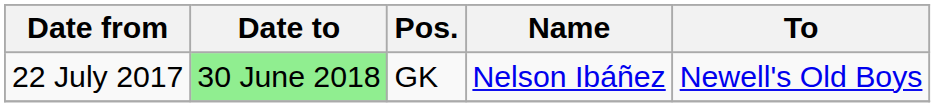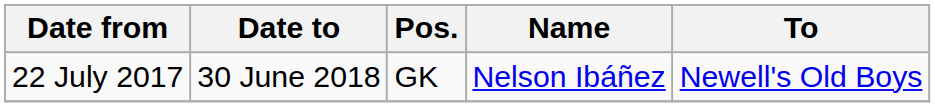(289, 76) lightgreen background -> (289, 76) no background
